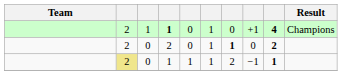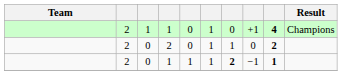(169, 29) bold -> (169, 29) normal
(232, 45) bold -> (232, 45) normal
(127, 62) khaki background -> (127, 62) no background
(232, 62) normal -> (232, 62) bold
